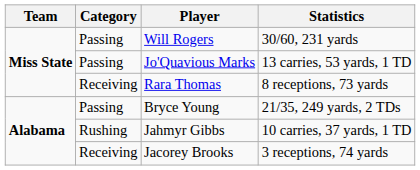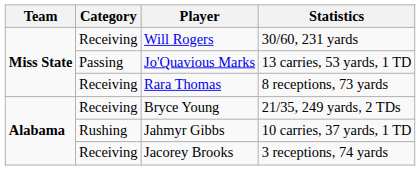(101, 39) Passing -> (108, 39) Receiving
(101, 107) Passing -> (108, 107) Receiving
